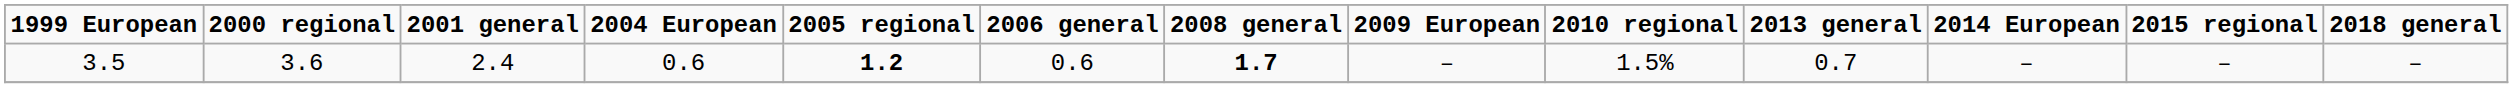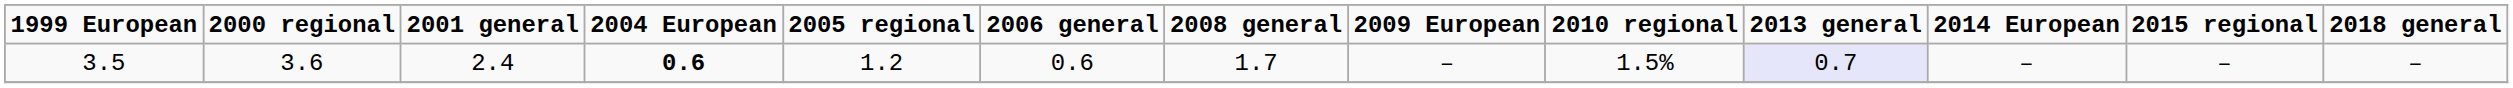(684, 63) normal -> (684, 63) bold
(882, 63) bold -> (882, 63) normal
(1256, 63) bold -> (1256, 63) normal
(1836, 63) no background -> (1836, 63) lavender background
